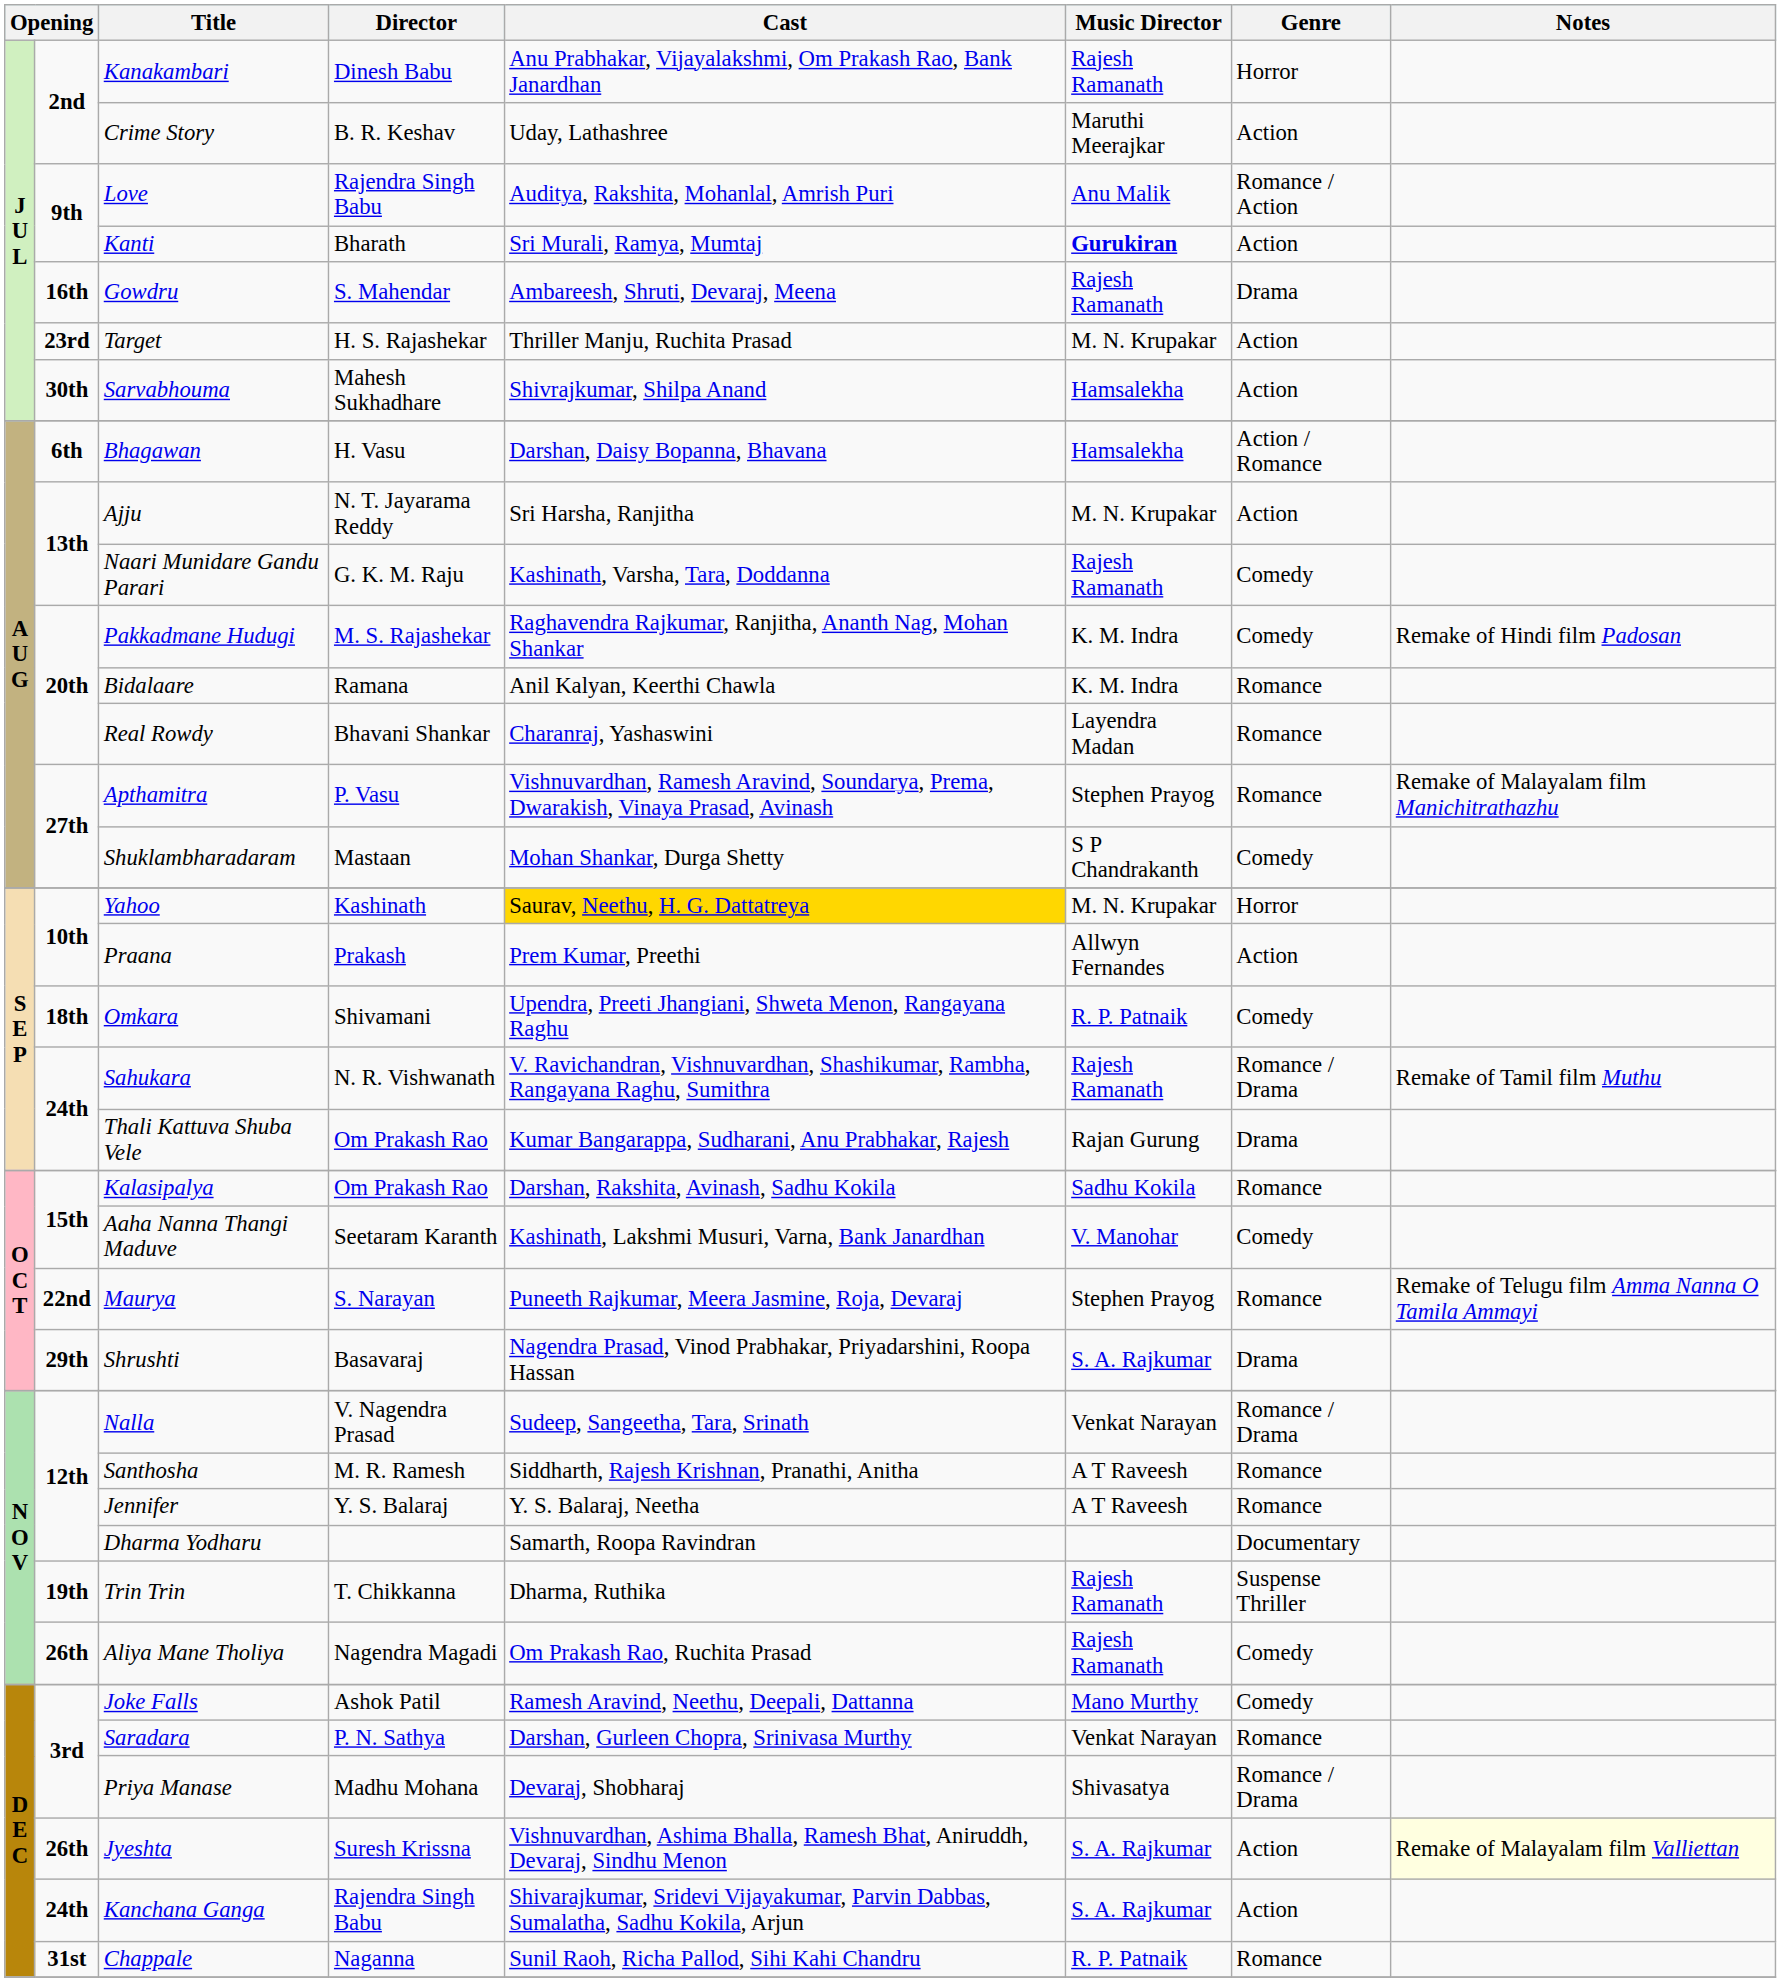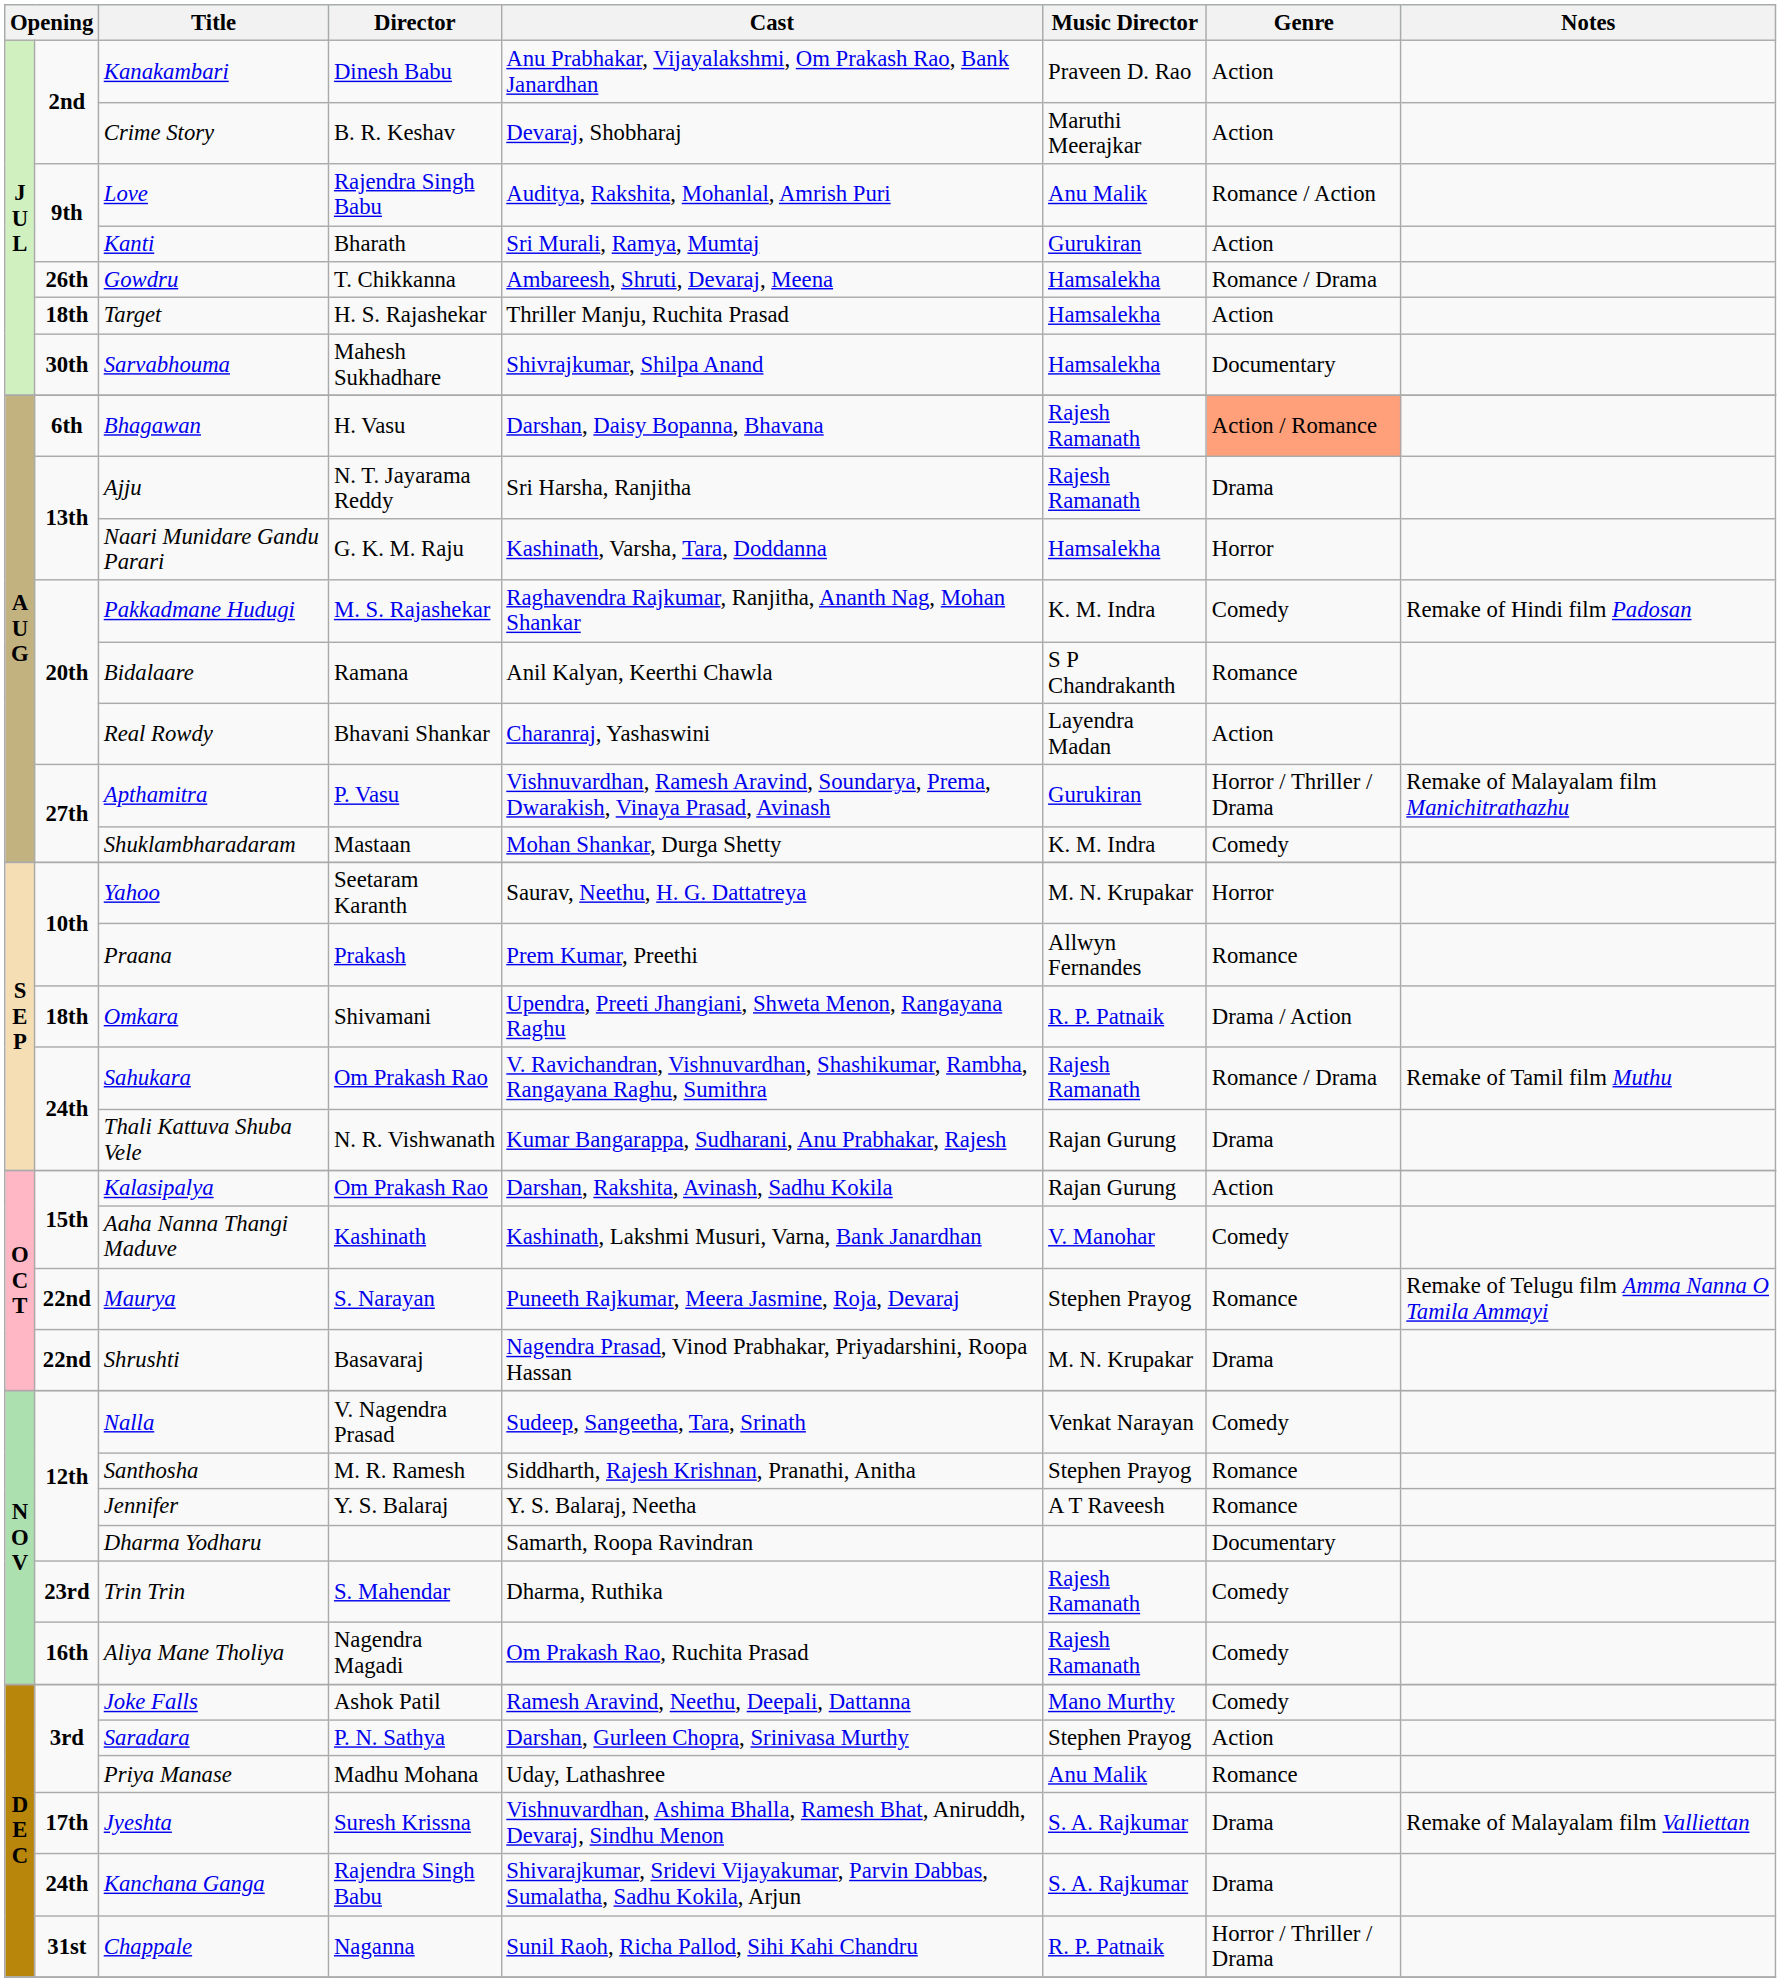(1117, 71) Rajesh Ramanath -> (1120, 71) Praveen D. Rao
(1267, 71) Horror -> (1243, 71) Action
(589, 132) Uday, Lathashree -> (594, 132) Devaraj, Shobharaj
(1124, 243) bold -> (1095, 243) normal
(67, 292) 16th -> (67, 279) 26th
(392, 292) S. Mahendar -> (395, 279) T. Chikkanna
(1117, 292) Rajesh Ramanath -> (1104, 279) Hamsalekha
(1267, 292) Drama -> (1294, 279) Romance / Drama
(67, 340) 23rd -> (67, 315) 18th
(1144, 340) M. N. Krupakar -> (1104, 315) Hamsalekha
(1267, 389) Action -> (1274, 364) Documentary
(1127, 451) Hamsalekha -> (1094, 425) Rajesh Ramanath
(1279, 451) no background -> (1295, 425) lightsalmon background
(1144, 512) M. N. Krupakar -> (1094, 487) Rajesh Ramanath
(1267, 512) Action -> (1243, 487) Drama
(1117, 574) Rajesh Ramanath -> (1104, 548) Hamsalekha
(1275, 574) Comedy -> (1243, 548) Horror
(1125, 684) K. M. Indra -> (1112, 672) S P Chandrakanth
(1279, 733) Romance -> (1243, 733) Action
(1143, 795) Stephen Prayog -> (1095, 795) Gurukiran
(1279, 795) Romance -> (1292, 795) Horror / Thriller / Drama
(1135, 856) S P Chandrakanth -> (1102, 844) K. M. Indra
(380, 905) Kashinath -> (376, 892) Seetaram Karanth
(659, 905) gold background -> (656, 892) no background
(1267, 954) Action -> (1255, 954) Romance
(1275, 1016) Comedy -> (1282, 1016) Drama / Action
(414, 1077) N. R. Vishwanath -> (411, 1077) Om Prakash Rao
(411, 1139) Om Prakash Rao -> (414, 1139) N. R. Vishwanath
(1133, 1188) Sadhu Kokila -> (1112, 1188) Rajan Gurung
(1279, 1188) Romance -> (1243, 1188) Action
(416, 1236) Seetaram Karanth -> (380, 1236) Kashinath
(67, 1360) 29th -> (67, 1360) 22nd
(1141, 1360) S. A. Rajkumar -> (1121, 1360) M. N. Krupakar
(1285, 1421) Romance / Drama -> (1250, 1421) Comedy
(1129, 1470) A T Raveesh -> (1120, 1470) Stephen Prayog
(67, 1591) 19th -> (67, 1591) 23rd
(395, 1591) T. Chikkanna -> (392, 1591) S. Mahendar
(1279, 1591) Suspense Thriller -> (1250, 1591) Comedy
(67, 1653) 26th -> (67, 1653) 16th
(1144, 1737) Venkat Narayan -> (1120, 1737) Stephen Prayog
(1279, 1737) Romance -> (1243, 1737) Action
(597, 1786) Devaraj, Shobharaj -> (586, 1773) Uday, Lathashree
(1120, 1786) Shivasatya -> (1098, 1773) Anu Malik
(1285, 1786) Romance / Drama -> (1255, 1773) Romance
(67, 1848) 26th -> (67, 1822) 17th
(1267, 1848) Action -> (1243, 1822) Drama
(1567, 1848) lightyellow background -> (1578, 1822) no background
(1267, 1909) Action -> (1243, 1884) Drama
(1279, 1958) Romance -> (1292, 1945) Horror / Thriller / Drama
